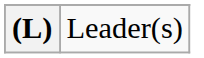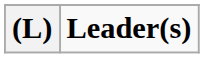(125, 28) normal -> (129, 28) bold
